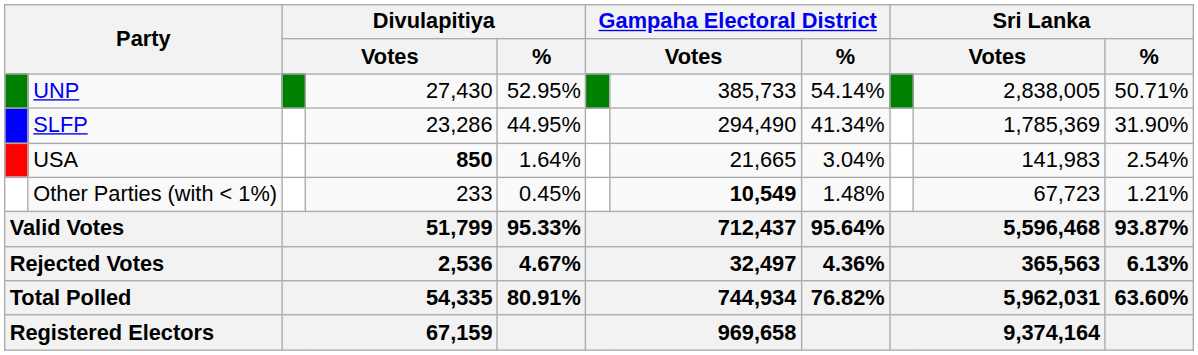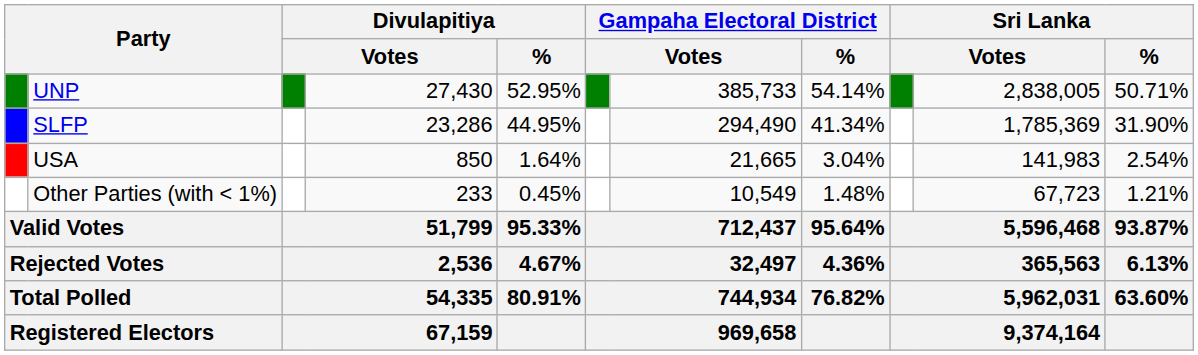(474, 159) bold -> (474, 159) normal
(763, 194) bold -> (763, 194) normal
